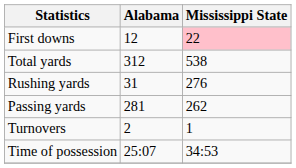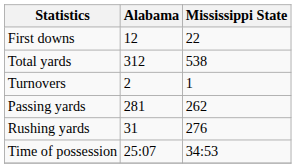(193, 38) pink background -> (193, 38) no background
rows swapped: (49, 83) <-> (37, 128)
